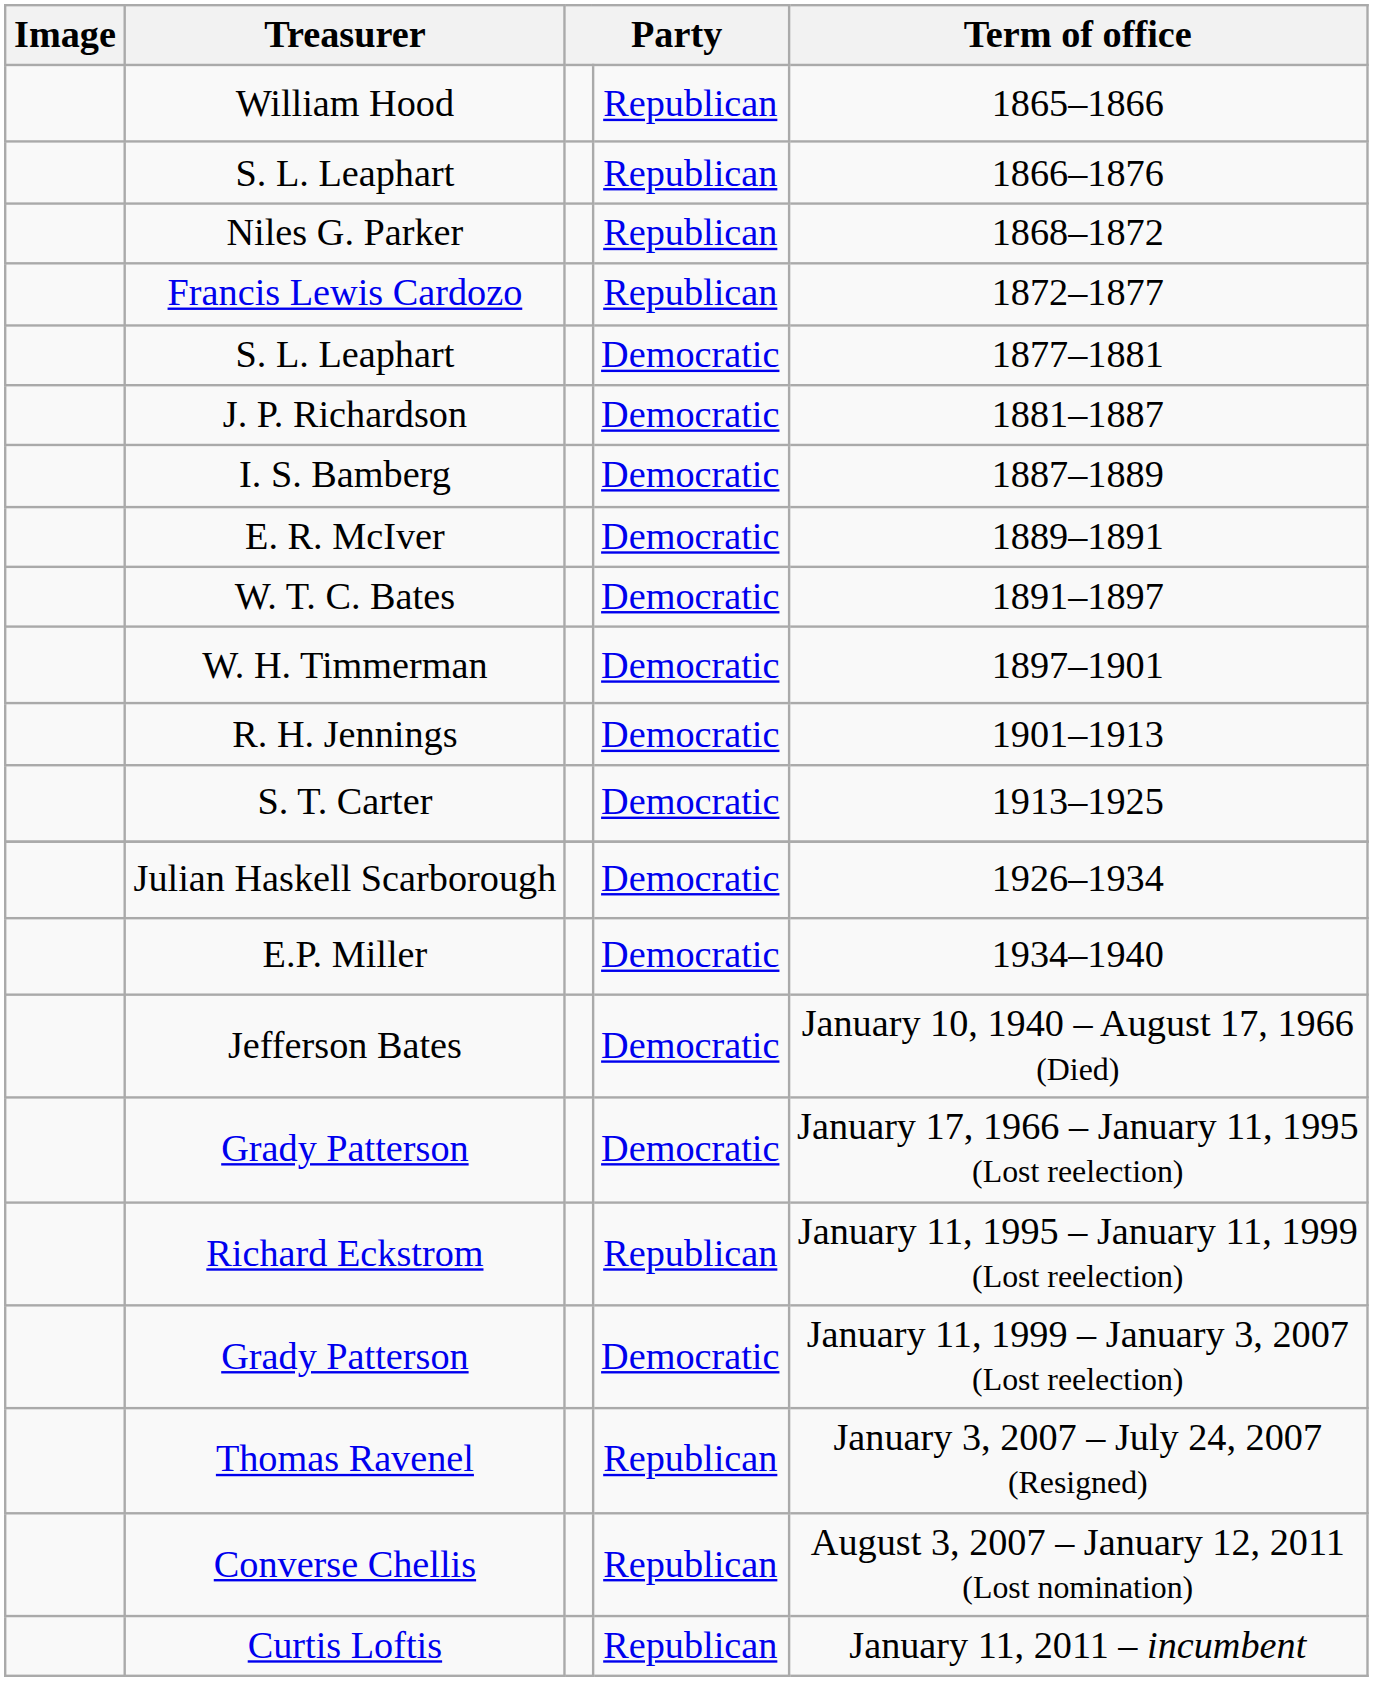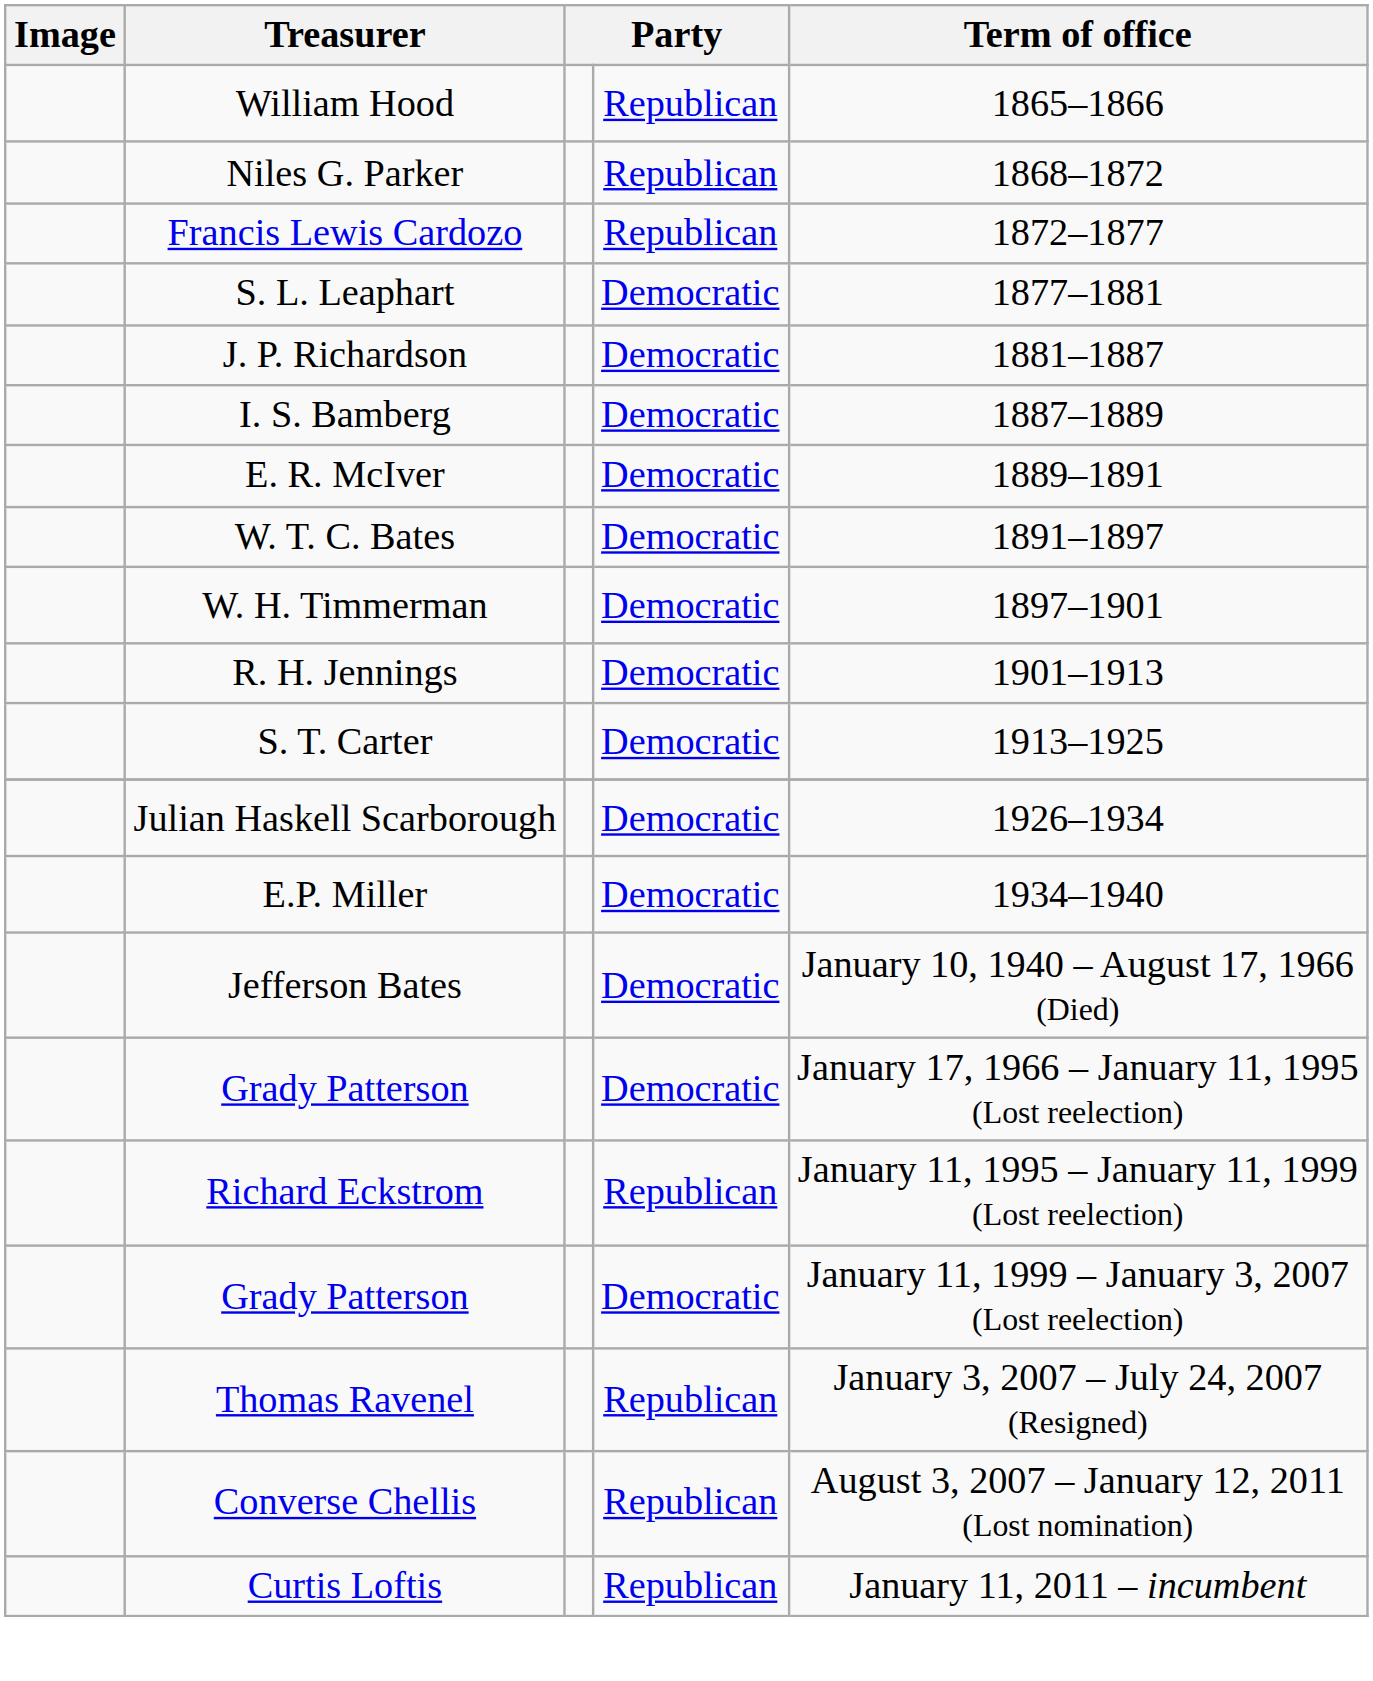- row: (345, 171)
